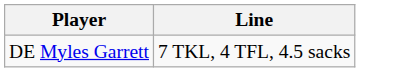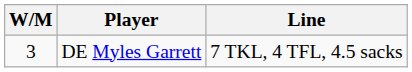+ column: (31, 19)
